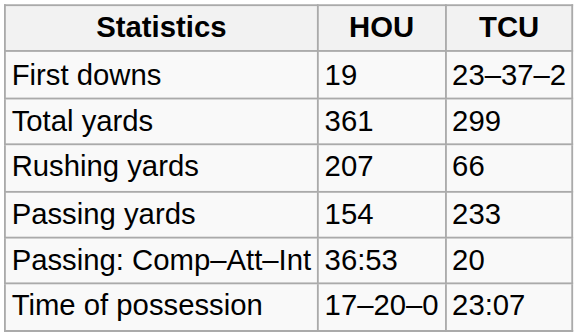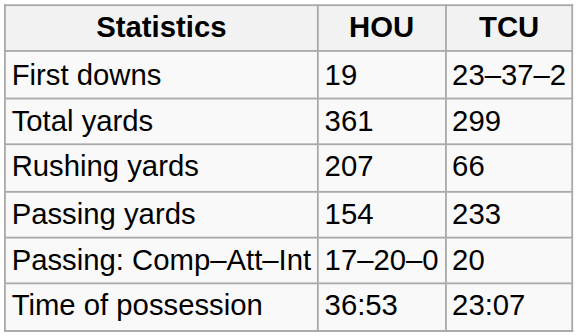(361, 260) 36:53 -> (382, 260) 17–20–0
(382, 306) 17–20–0 -> (361, 306) 36:53
